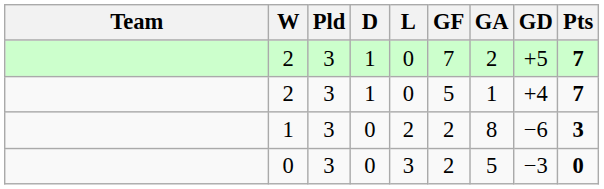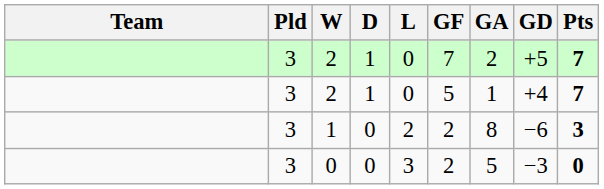columns swapped: (329, 22) <-> (288, 22)
